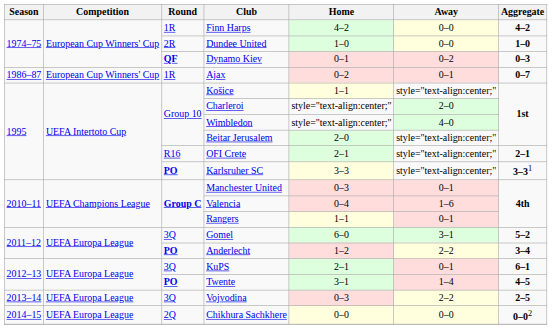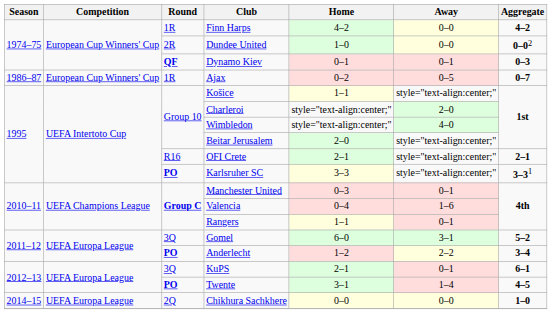(523, 43) 1–0 -> (523, 45) 0–02
(446, 59) 0–2 -> (446, 62) 0–1
(446, 75) 0–1 -> (446, 77) 0–5
- row: (226, 298)
(523, 315) 0–02 -> (523, 300) 1–0
